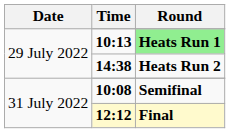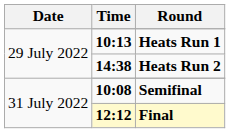(180, 41) lightgreen background -> (180, 41) no background
